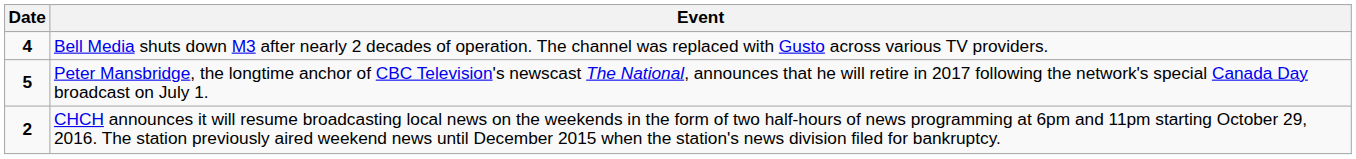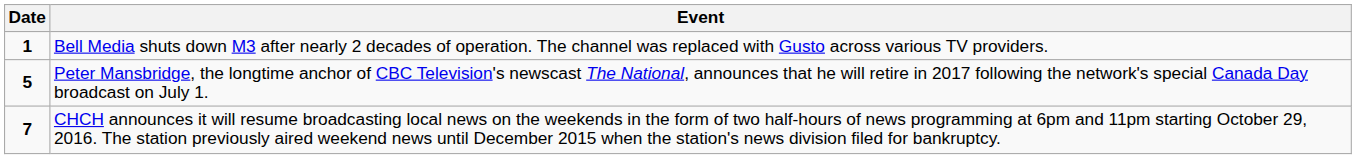(27, 45) 4 -> (27, 45) 1
(27, 129) 2 -> (27, 129) 7
